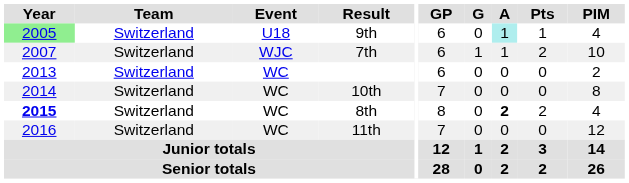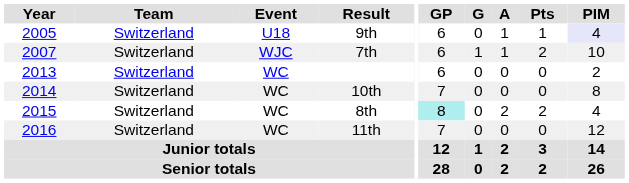(39, 33) lightgreen background -> (39, 33) no background
(505, 33) paleturquoise background -> (505, 33) no background
(596, 33) no background -> (596, 33) lavender background
(39, 110) bold -> (39, 110) normal
(441, 110) no background -> (441, 110) paleturquoise background
(505, 110) bold -> (505, 110) normal
